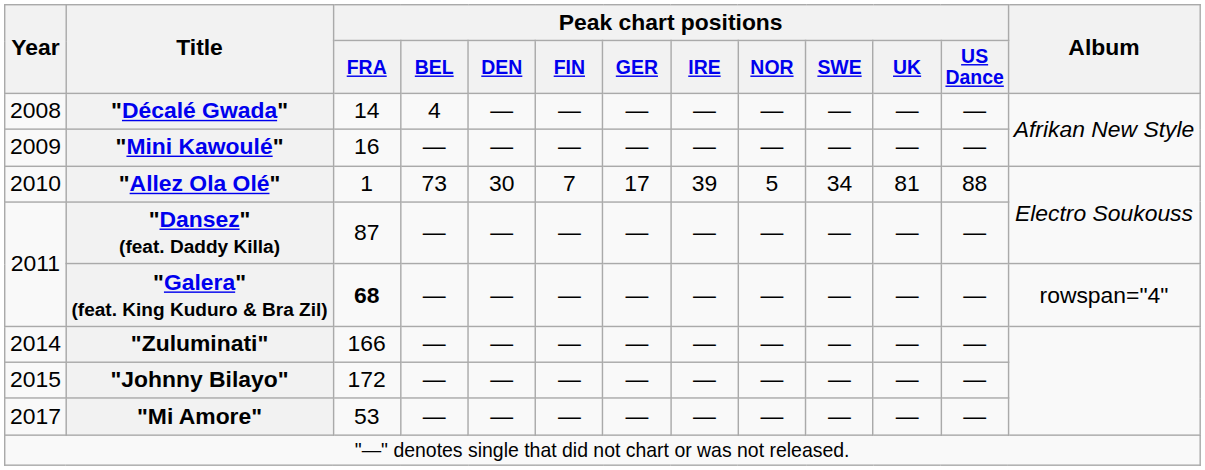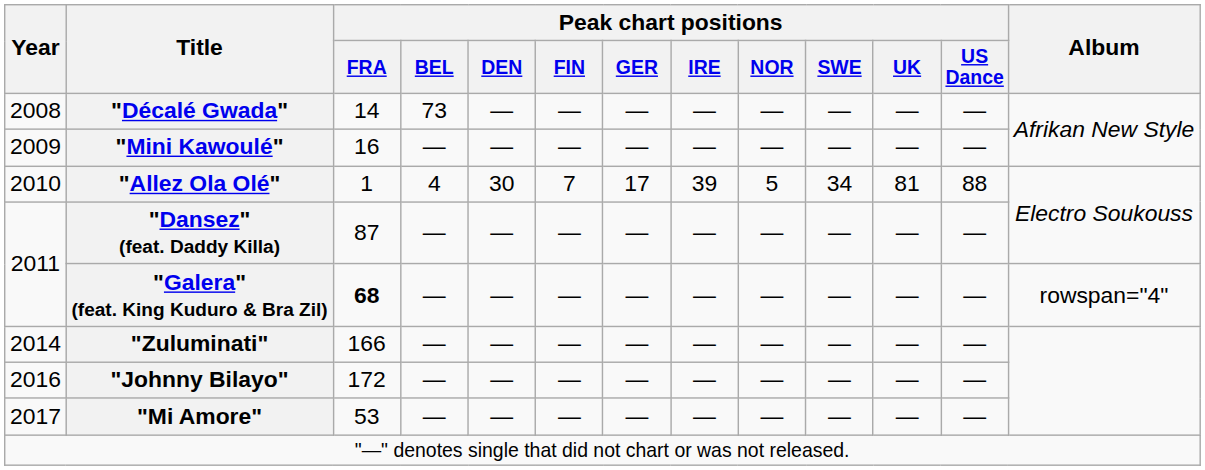(434, 111) 4 -> (434, 111) 73
(434, 183) 73 -> (434, 183) 4
(35, 380) 2015 -> (35, 380) 2016
